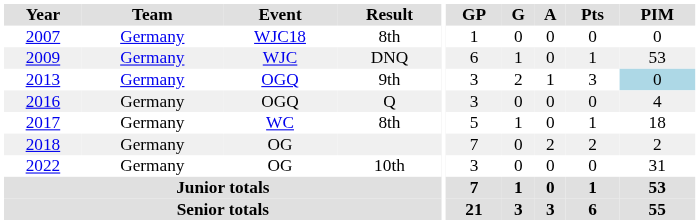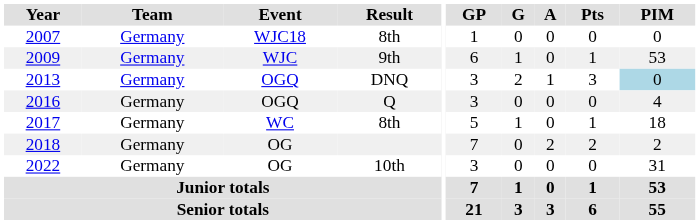(389, 57) DNQ -> (389, 57) 9th
(389, 79) 9th -> (389, 79) DNQ
